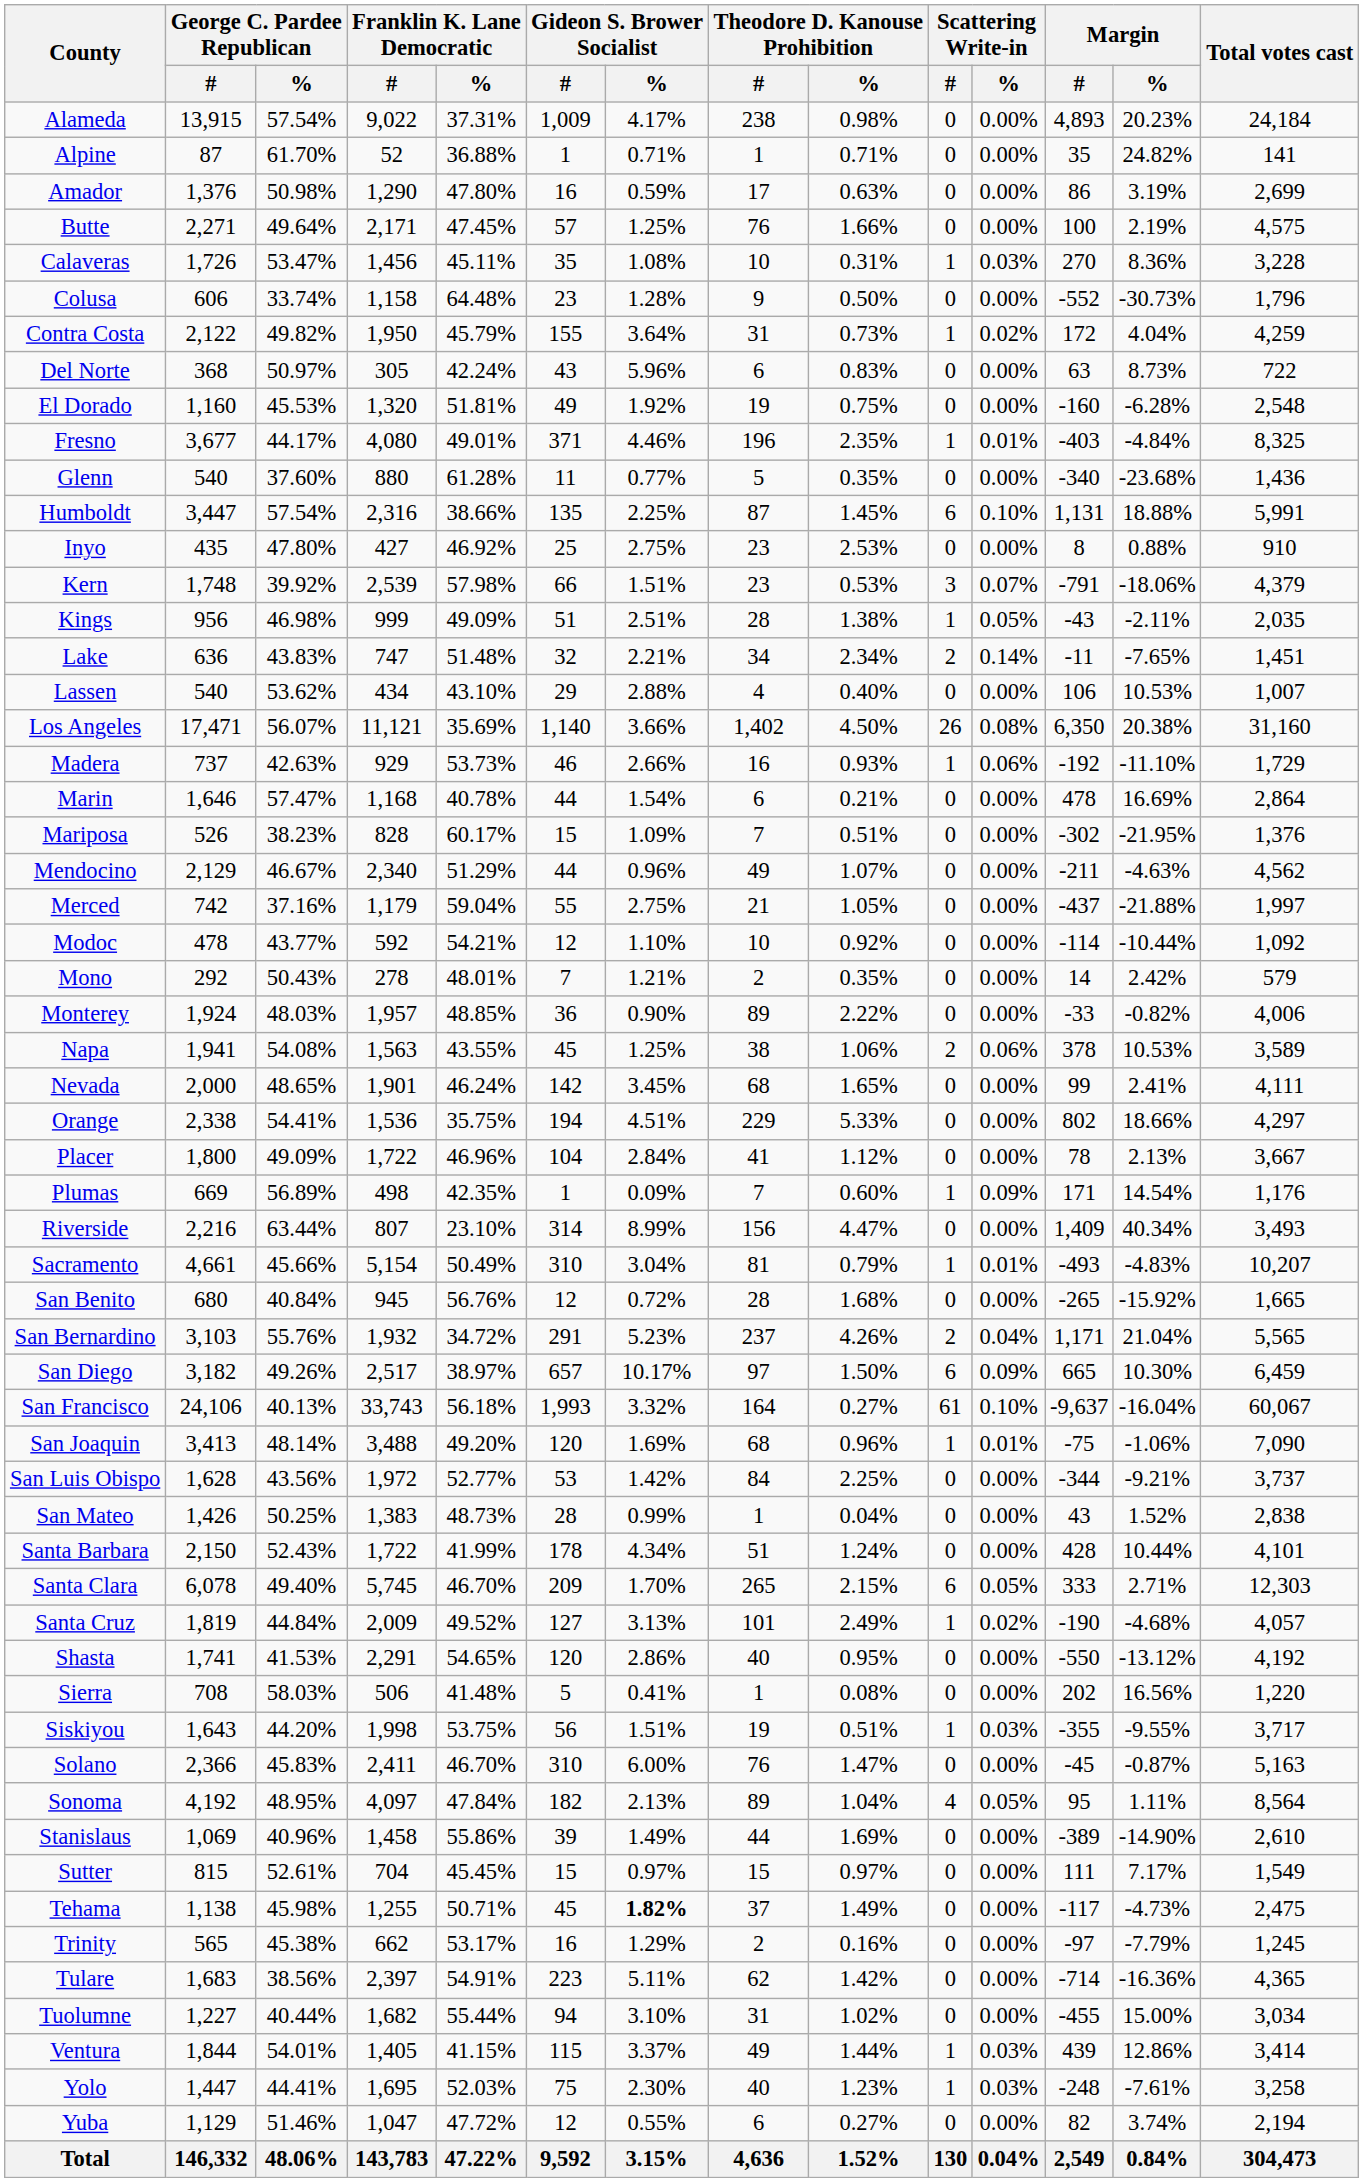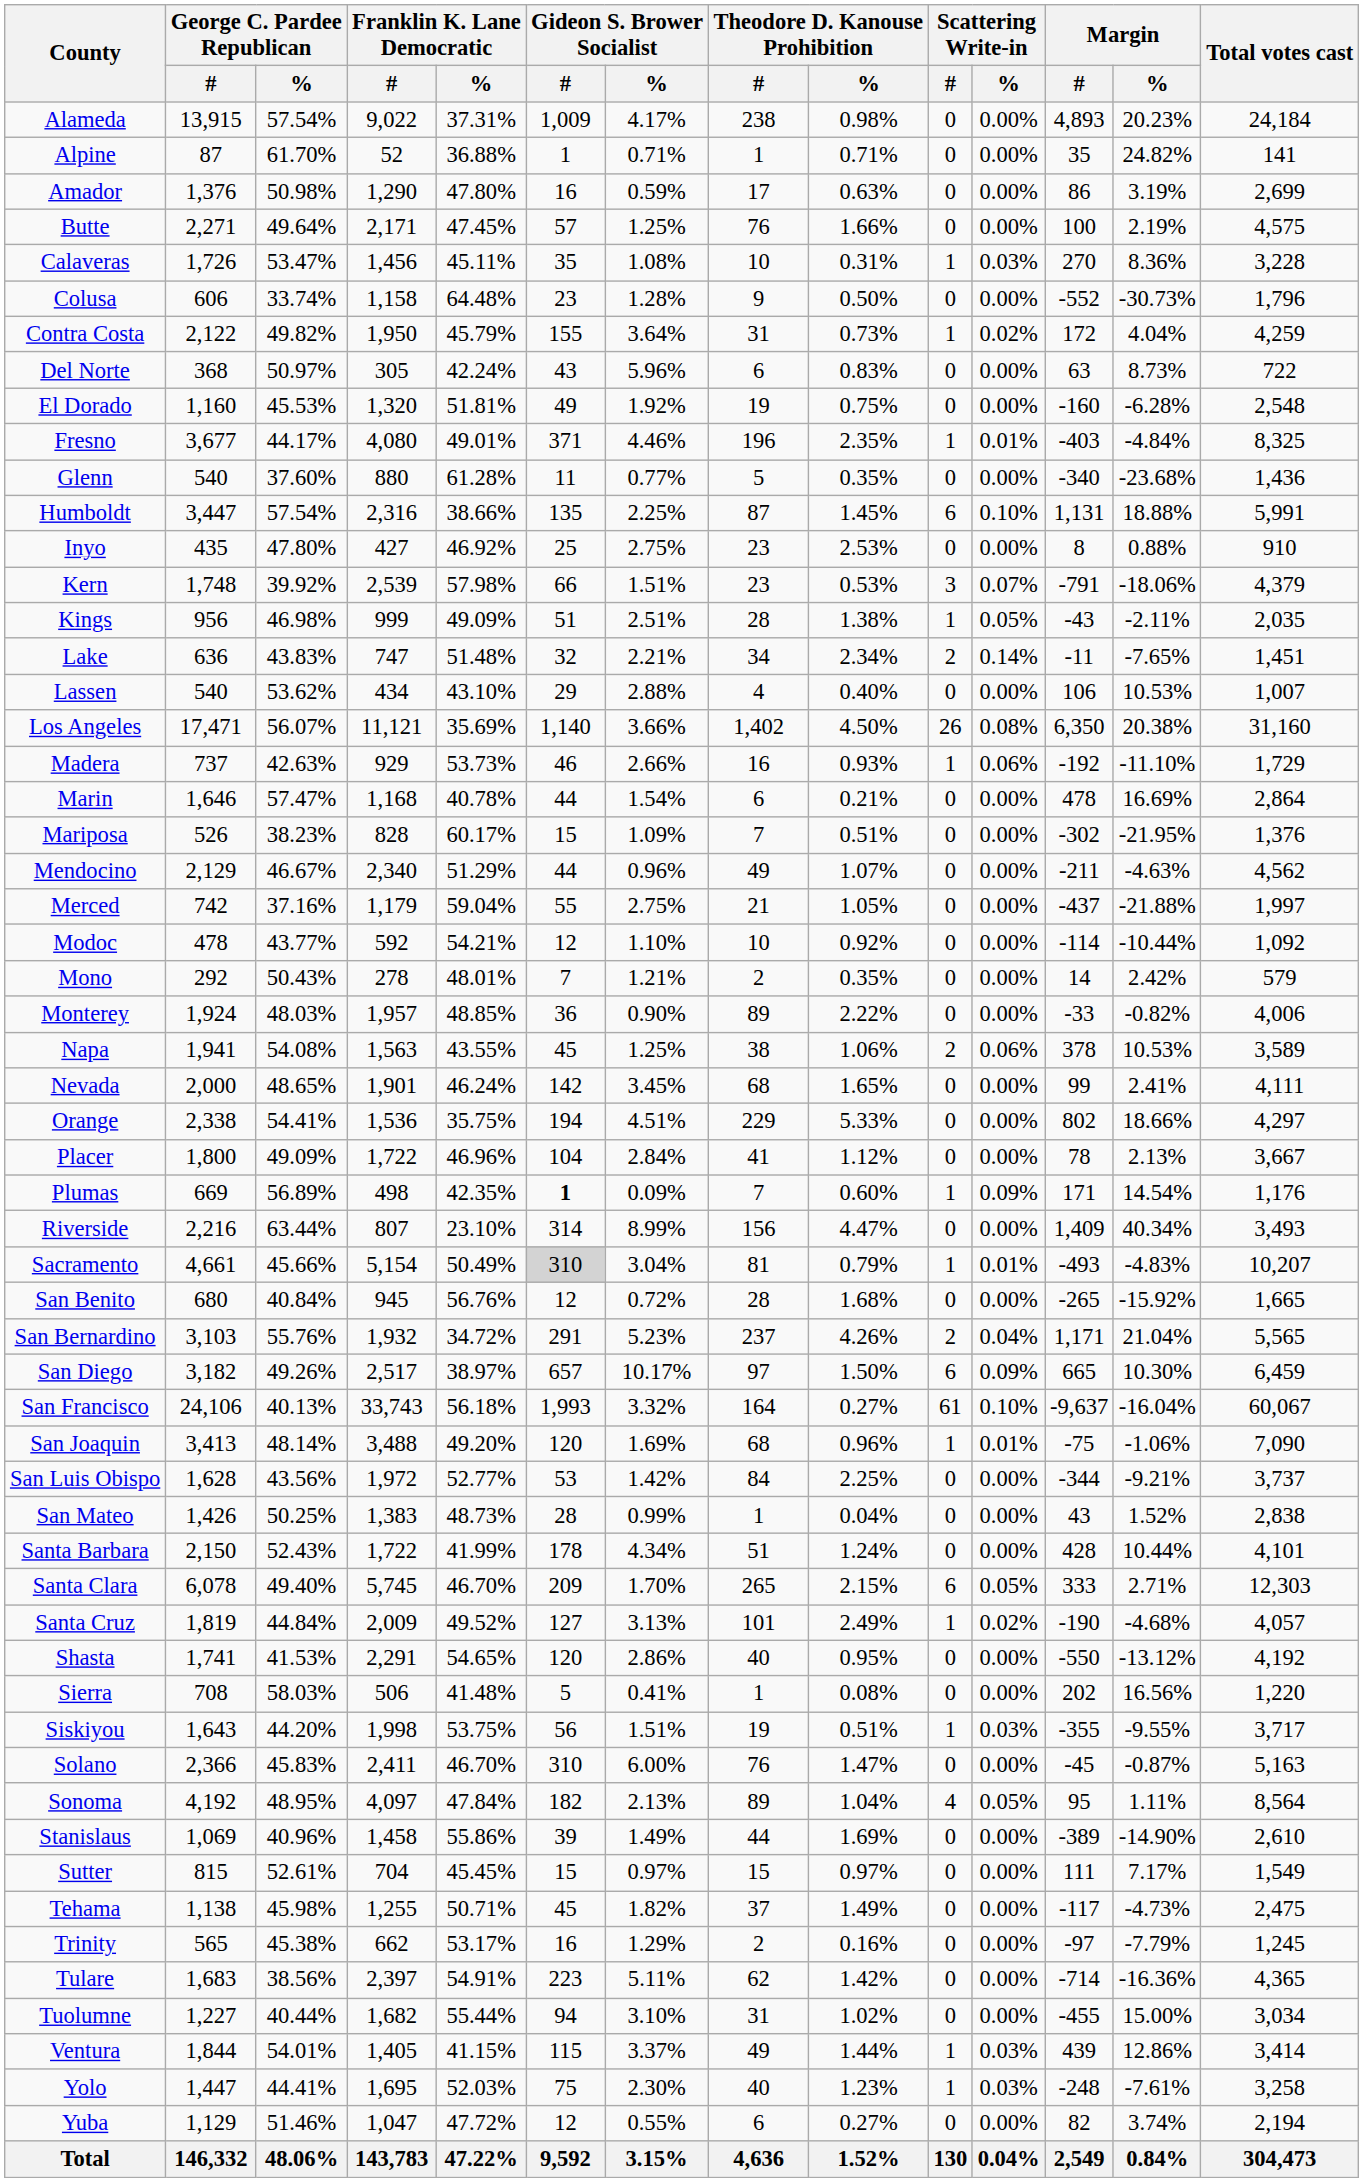(565, 1192) normal -> (565, 1192) bold
(565, 1264) no background -> (565, 1264) lightgrey background
(657, 1908) bold -> (657, 1908) normal
